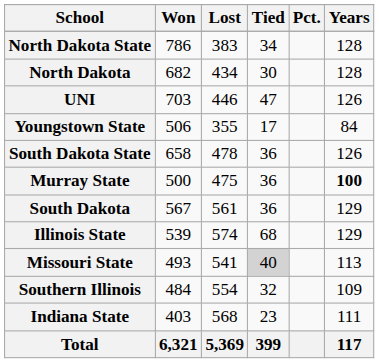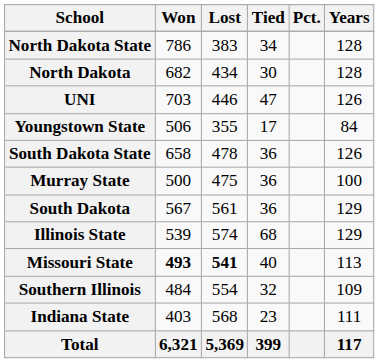(349, 180) bold -> (349, 180) normal
(178, 262) normal -> (178, 262) bold
(225, 262) normal -> (225, 262) bold
(268, 262) lightgrey background -> (268, 262) no background
